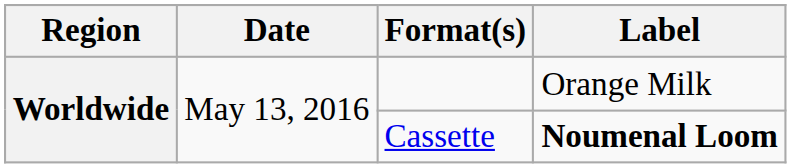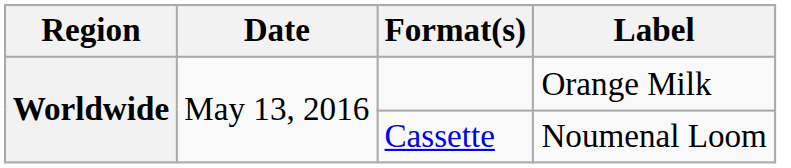(660, 135) bold -> (654, 135) normal
